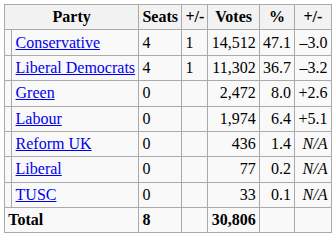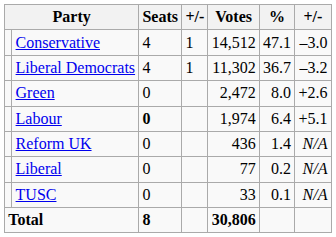(146, 118) normal -> (146, 118) bold
